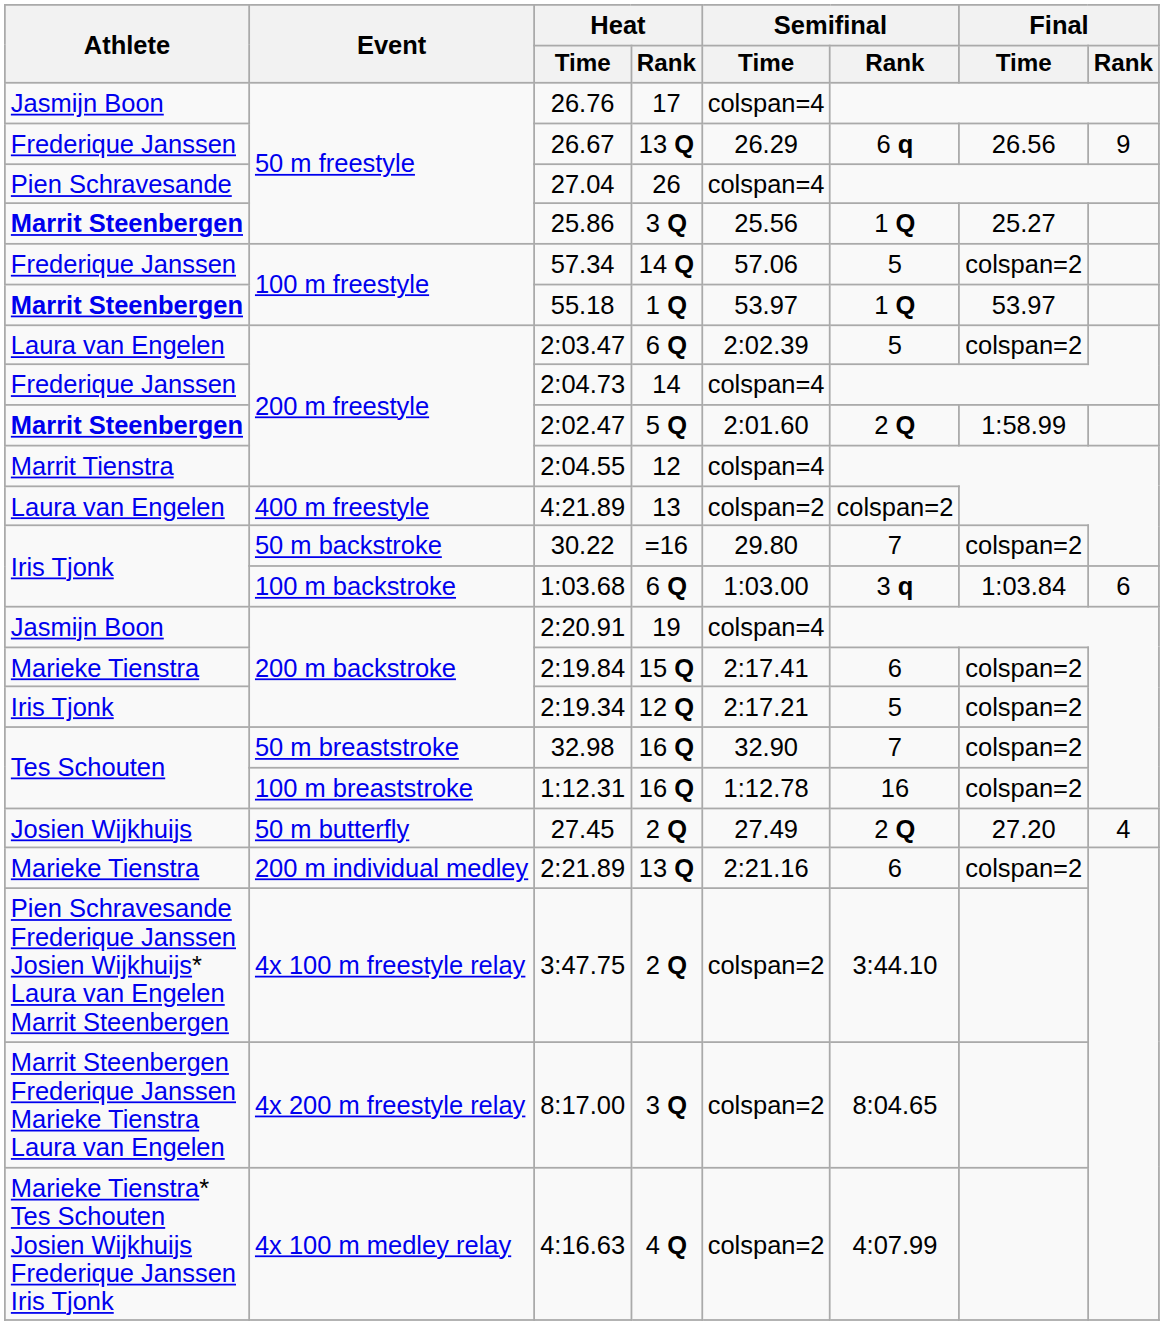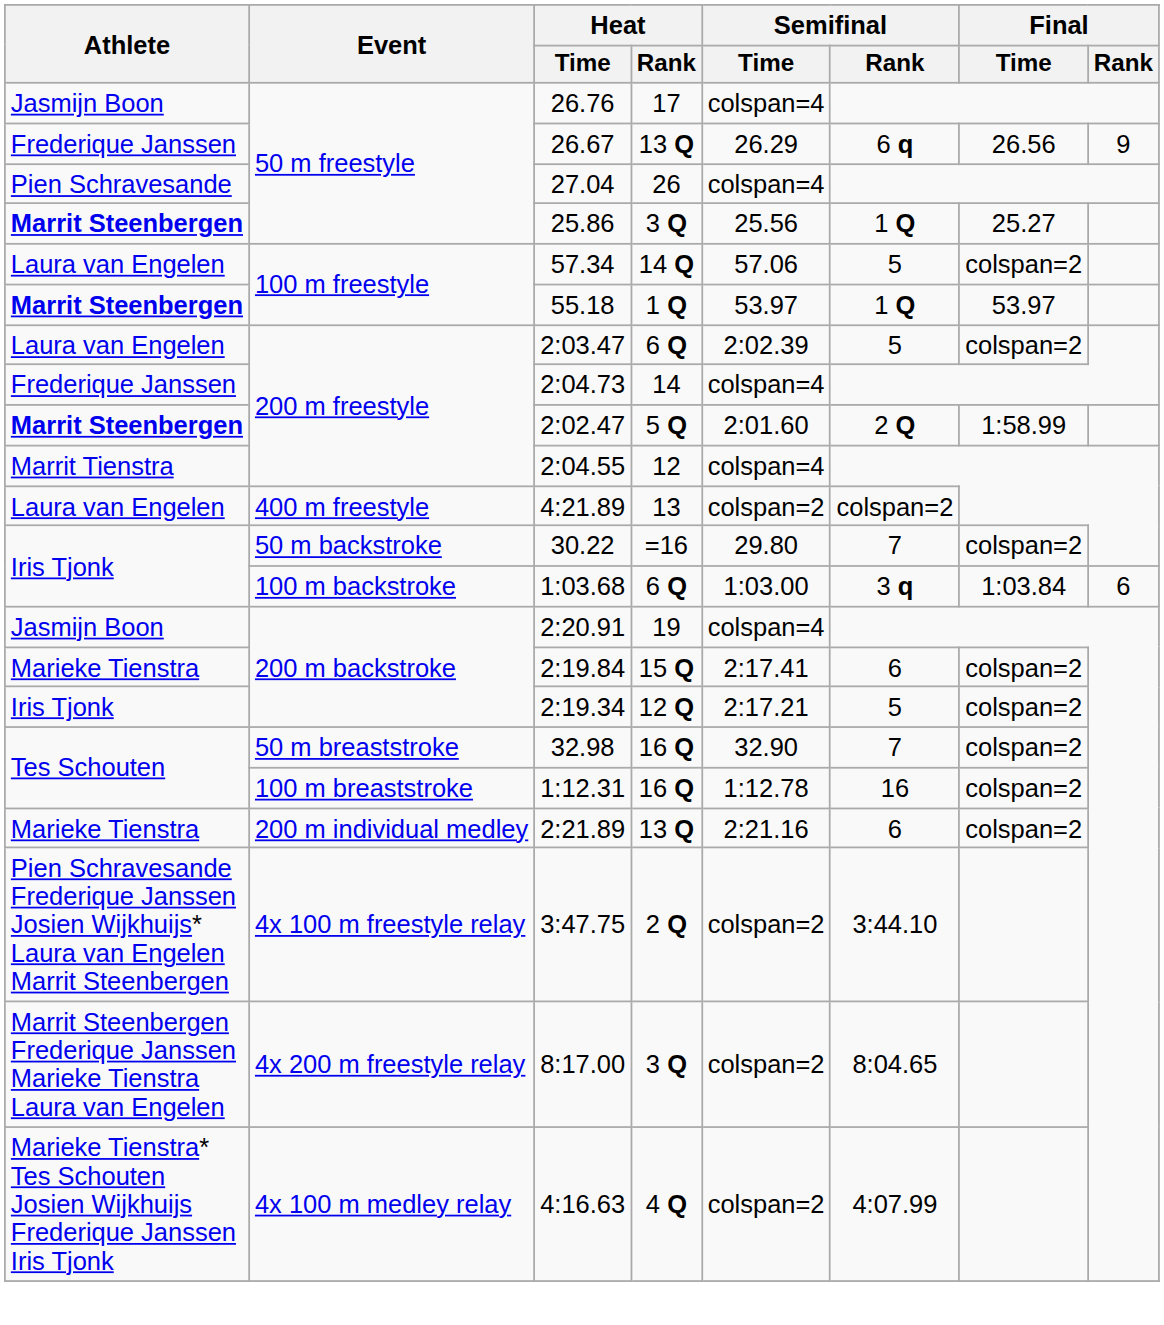(123, 265) Frederique Janssen -> (118, 265) Laura van Engelen
- row: (583, 828)
